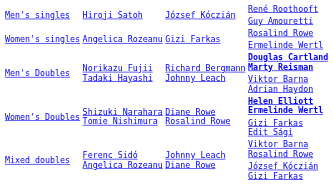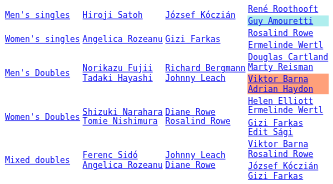(281, 21) no background -> (281, 21) paleturquoise background
(288, 62) bold -> (288, 62) normal
(281, 84) no background -> (281, 84) lightsalmon background
(286, 106) bold -> (286, 106) normal
